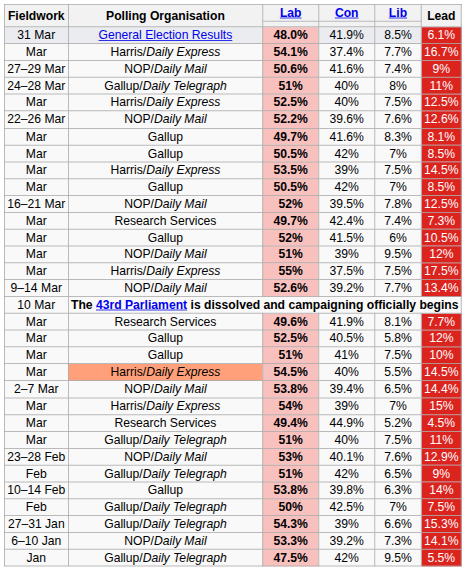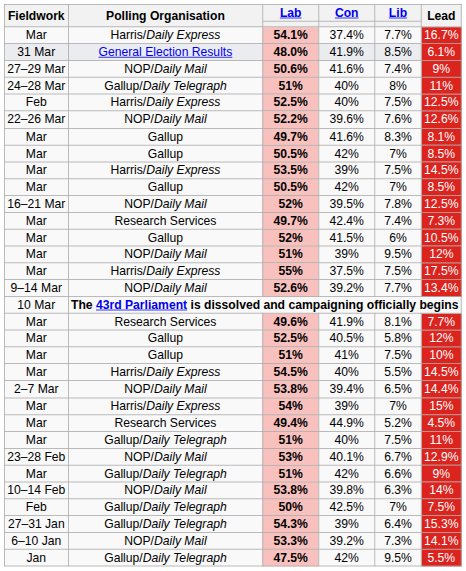rows swapped: (291, 35) <-> (291, 52)
(36, 103) Mar -> (36, 103) Feb
(165, 372) lightsalmon background -> (165, 372) no background
(398, 456) 7.6% -> (398, 456) 6.7%
(36, 473) Feb -> (36, 473) Mar
(398, 473) 6.5% -> (398, 473) 6.6%
(165, 490) Gallup -> (165, 490) NOP/Daily Mail
(398, 524) 6.6% -> (398, 524) 6.4%
